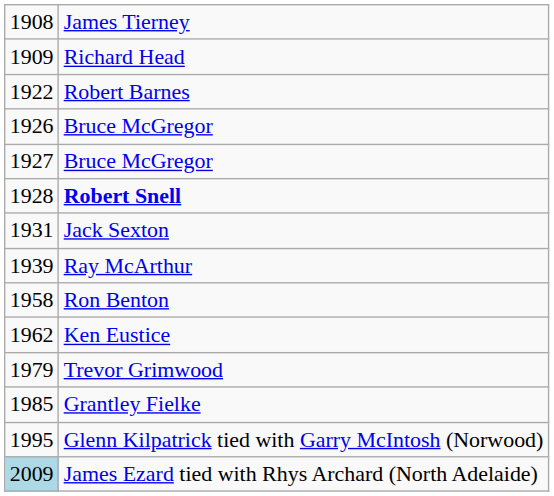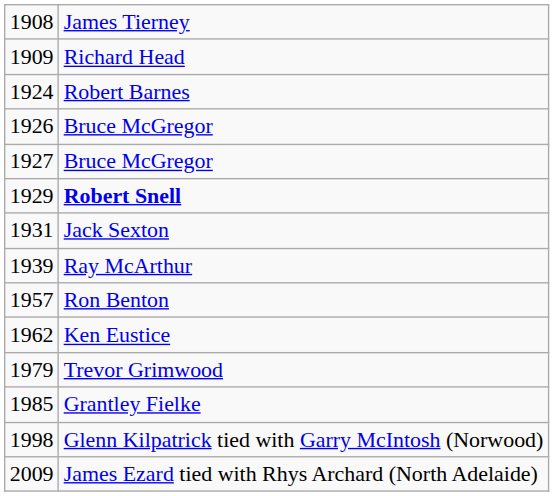(32, 91) 1922 -> (32, 91) 1924
(32, 195) 1928 -> (32, 195) 1929
(32, 299) 1958 -> (32, 299) 1957
(32, 439) 1995 -> (32, 439) 1998
(32, 473) lightblue background -> (32, 473) no background
